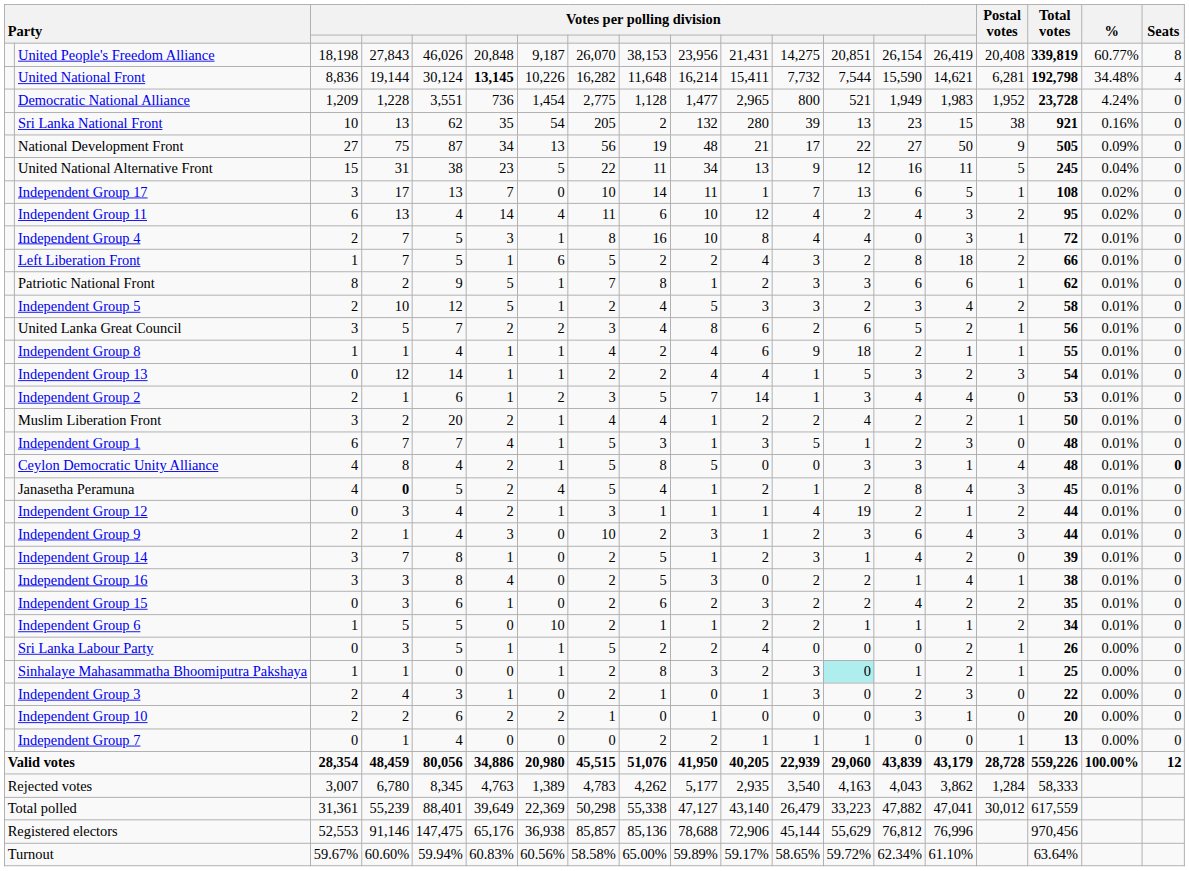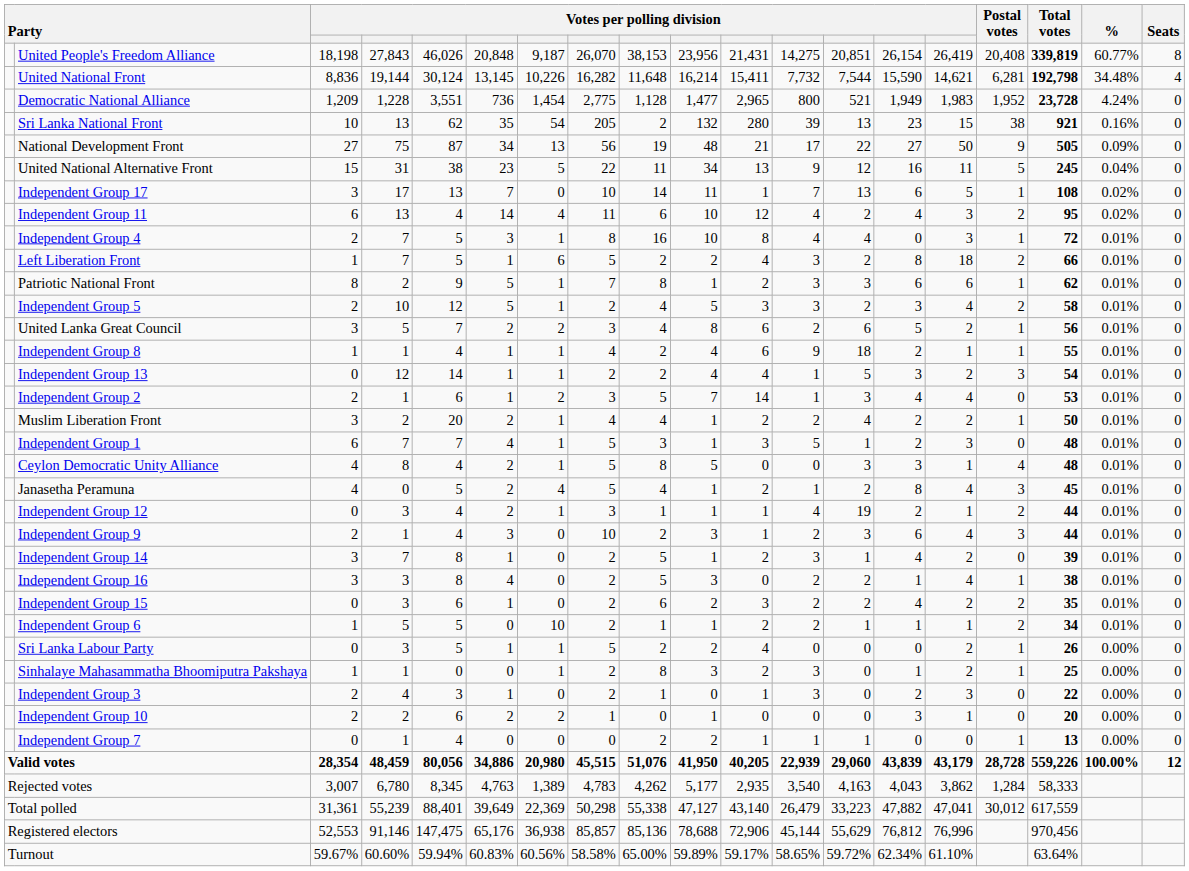(494, 77) bold -> (494, 77) normal
(1178, 466) bold -> (1178, 466) normal
(406, 488) bold -> (406, 488) normal
(867, 671) paleturquoise background -> (867, 671) no background
